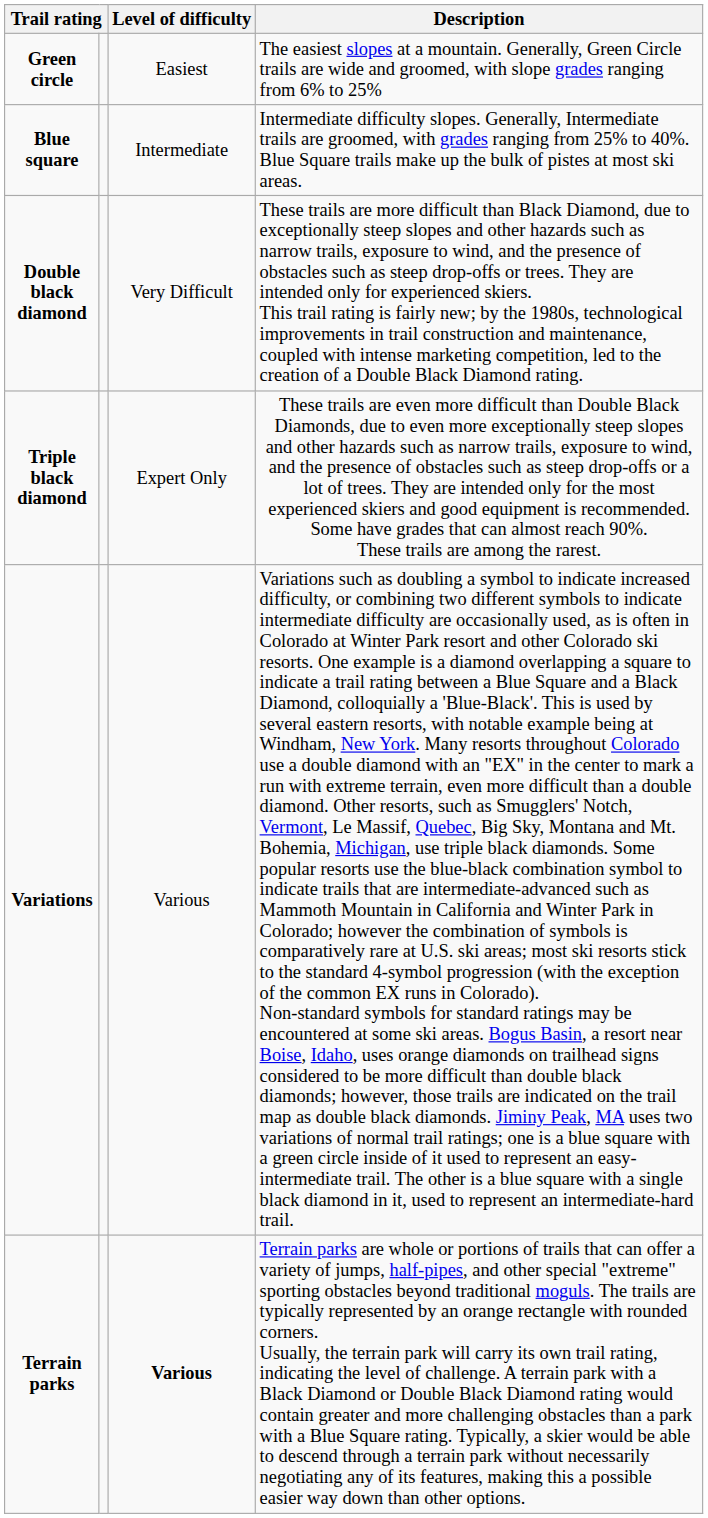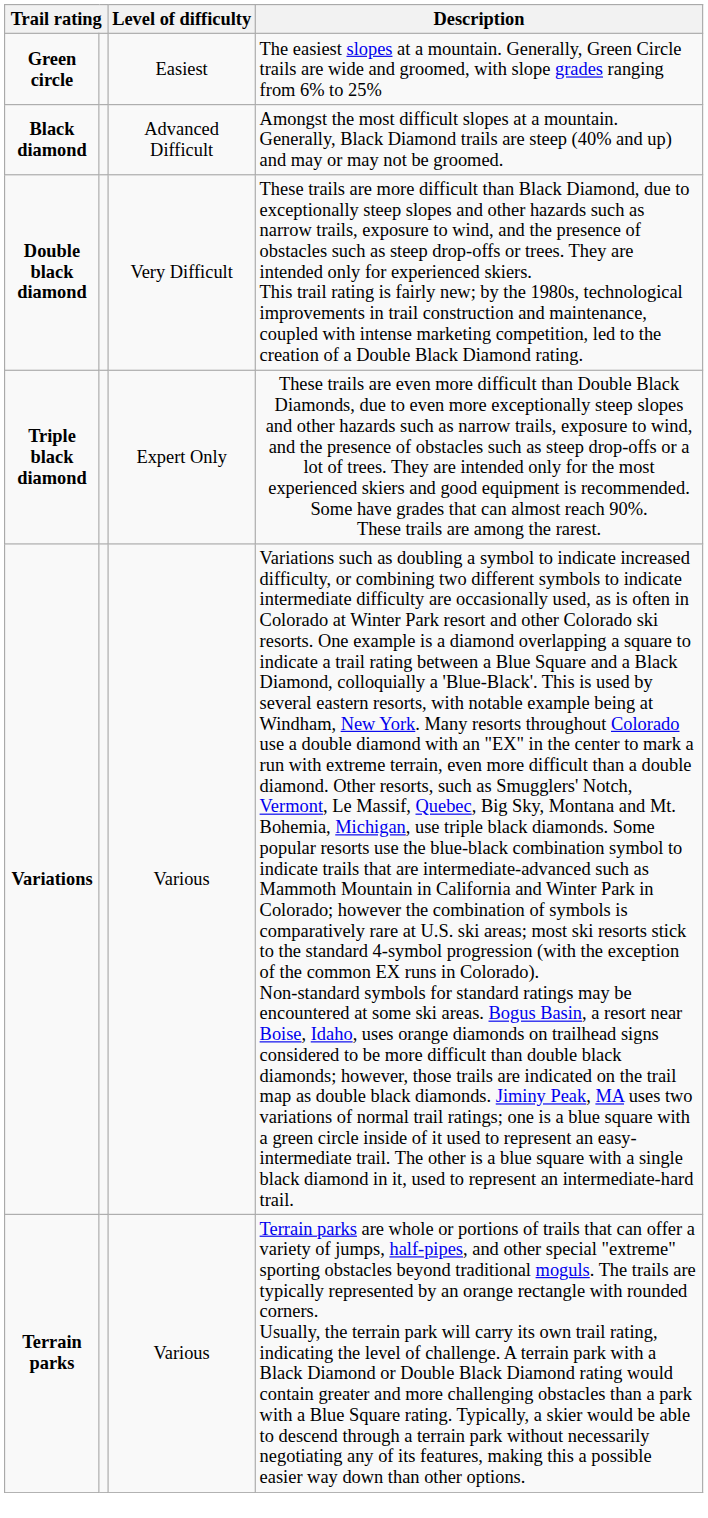- row: (52, 149)
+ row: (52, 139)
(182, 1374) bold -> (182, 1353) normal
